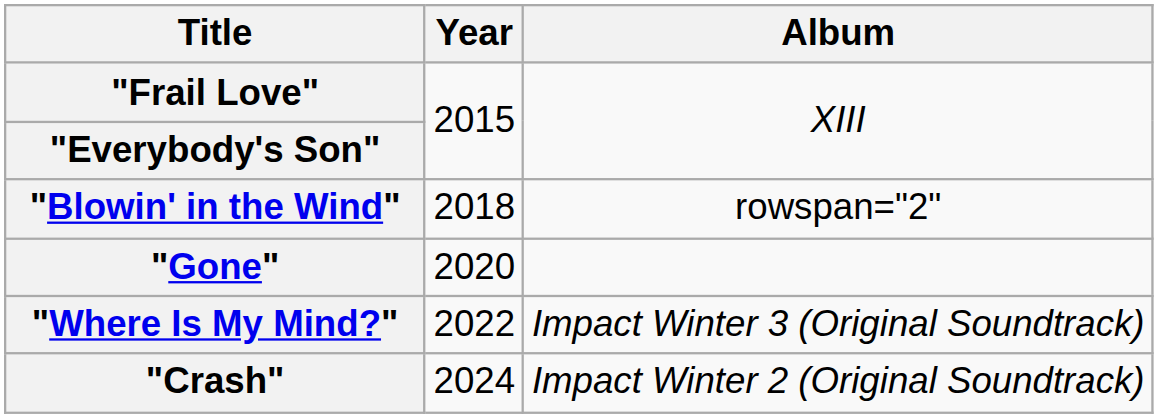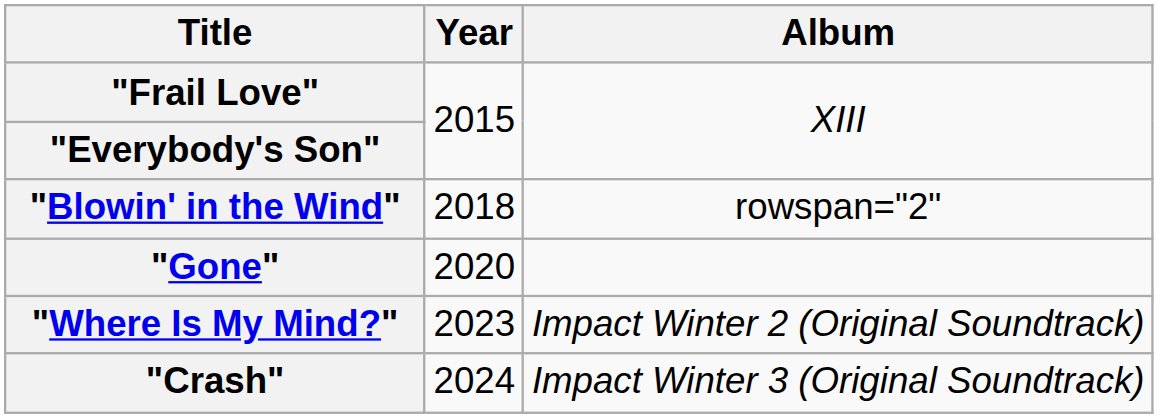(474, 324) 2022 -> (474, 324) 2023
(838, 324) Impact Winter 3 (Original Soundtrack) -> (838, 324) Impact Winter 2 (Original Soundtrack)
(838, 382) Impact Winter 2 (Original Soundtrack) -> (838, 382) Impact Winter 3 (Original Soundtrack)
